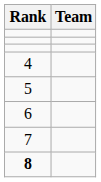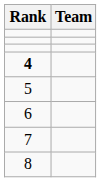(28, 64) normal -> (28, 64) bold
(28, 164) bold -> (28, 164) normal
